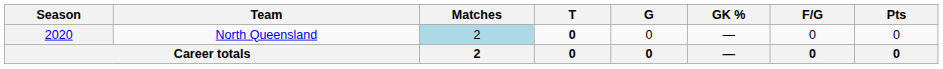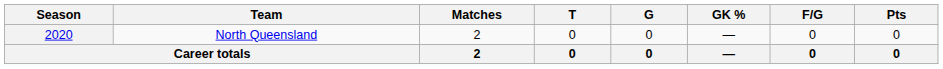(477, 35) lightblue background -> (477, 35) no background
(572, 35) bold -> (572, 35) normal
